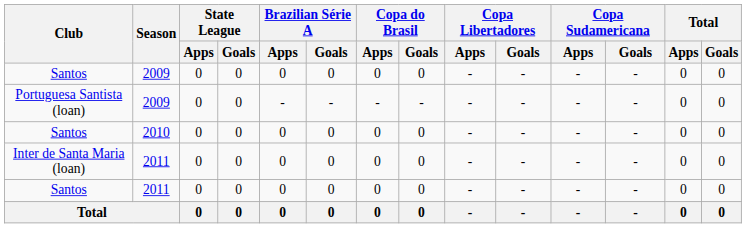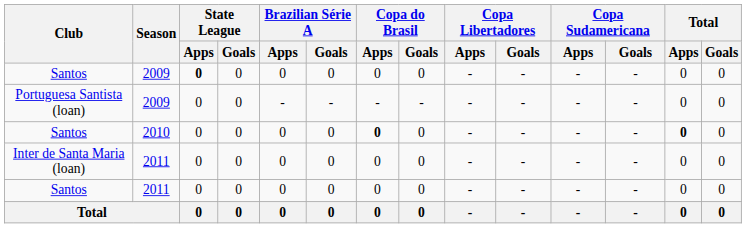(199, 73) normal -> (199, 73) bold
(377, 132) normal -> (377, 132) bold
(684, 132) normal -> (684, 132) bold
